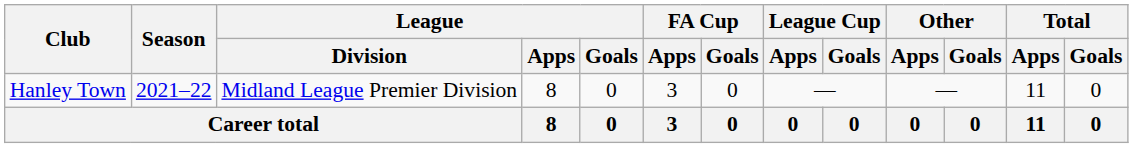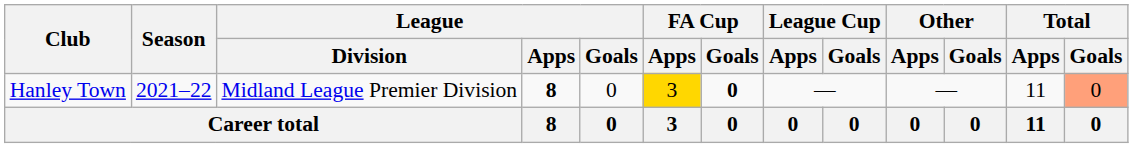(551, 90) normal -> (551, 90) bold
(672, 90) no background -> (672, 90) gold background
(732, 90) normal -> (732, 90) bold
(1096, 90) no background -> (1096, 90) lightsalmon background
